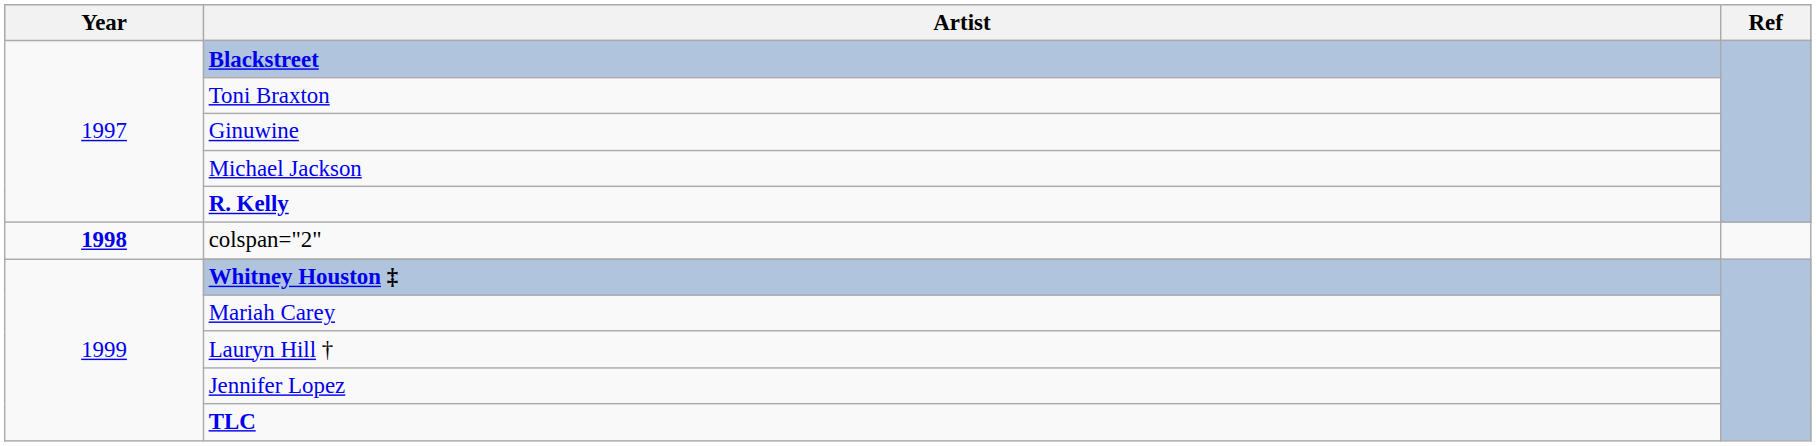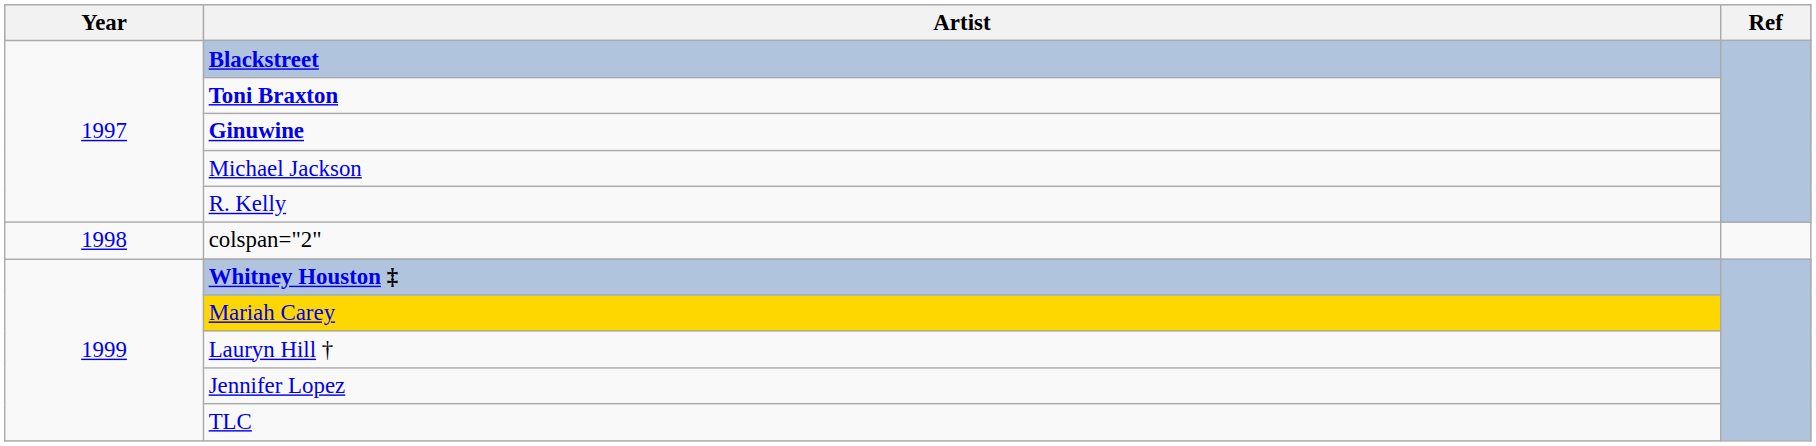(269, 95) normal -> (273, 95) bold
(254, 131) normal -> (256, 131) bold
(249, 204) bold -> (247, 204) normal
(104, 240) bold -> (104, 240) normal
(272, 312) no background -> (272, 312) gold background
(232, 421) bold -> (230, 421) normal
